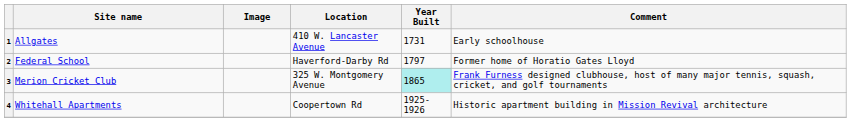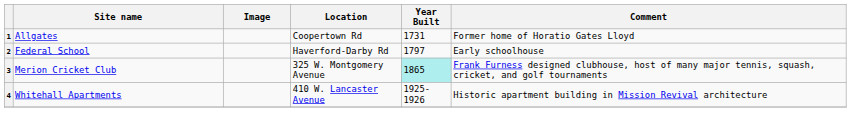(335, 41) 410 W. Lancaster Avenue -> (327, 36) Coopertown Rd
(499, 41) Early schoolhouse -> (544, 36) Former home of Horatio Gates Lloyd
(544, 61) Former home of Horatio Gates Lloyd -> (499, 51) Early schoolhouse
(327, 105) Coopertown Rd -> (335, 95) 410 W. Lancaster Avenue
